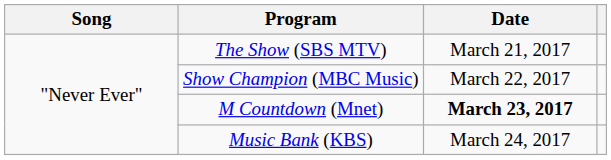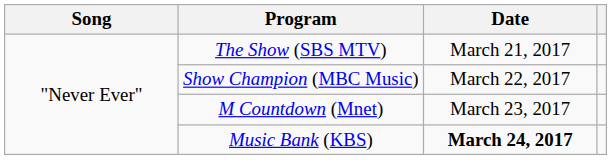(510, 109) bold -> (510, 109) normal
(510, 139) normal -> (510, 139) bold
